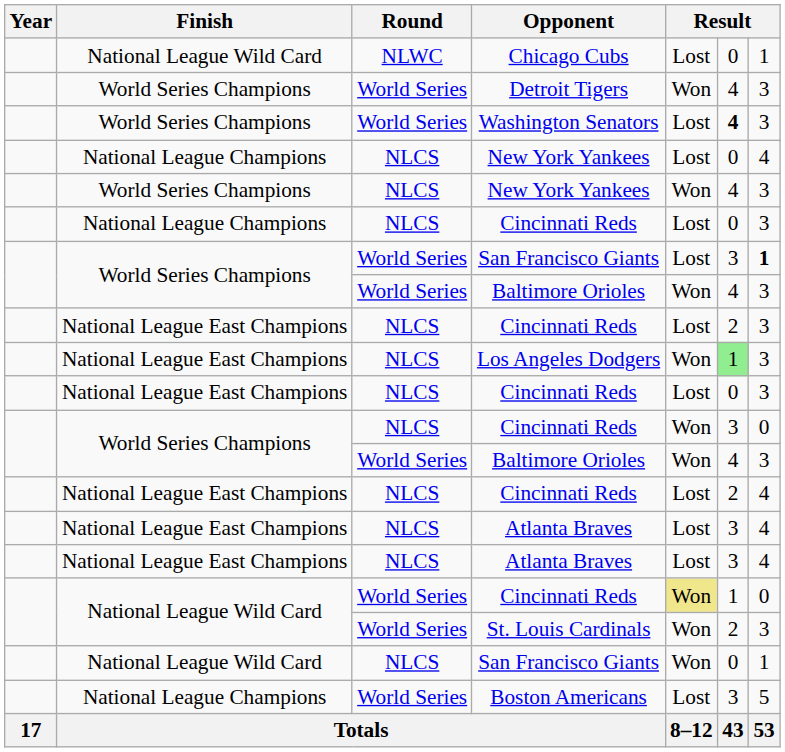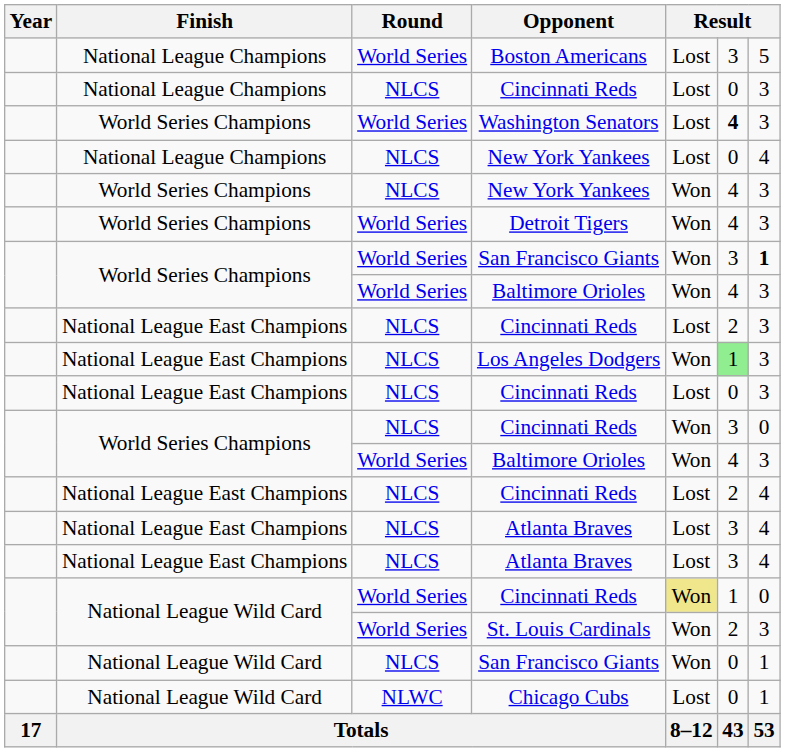rows swapped: (205, 696) <-> (205, 55)
rows swapped: (205, 88) <-> (205, 223)
(691, 257) Lost -> (691, 257) Won
